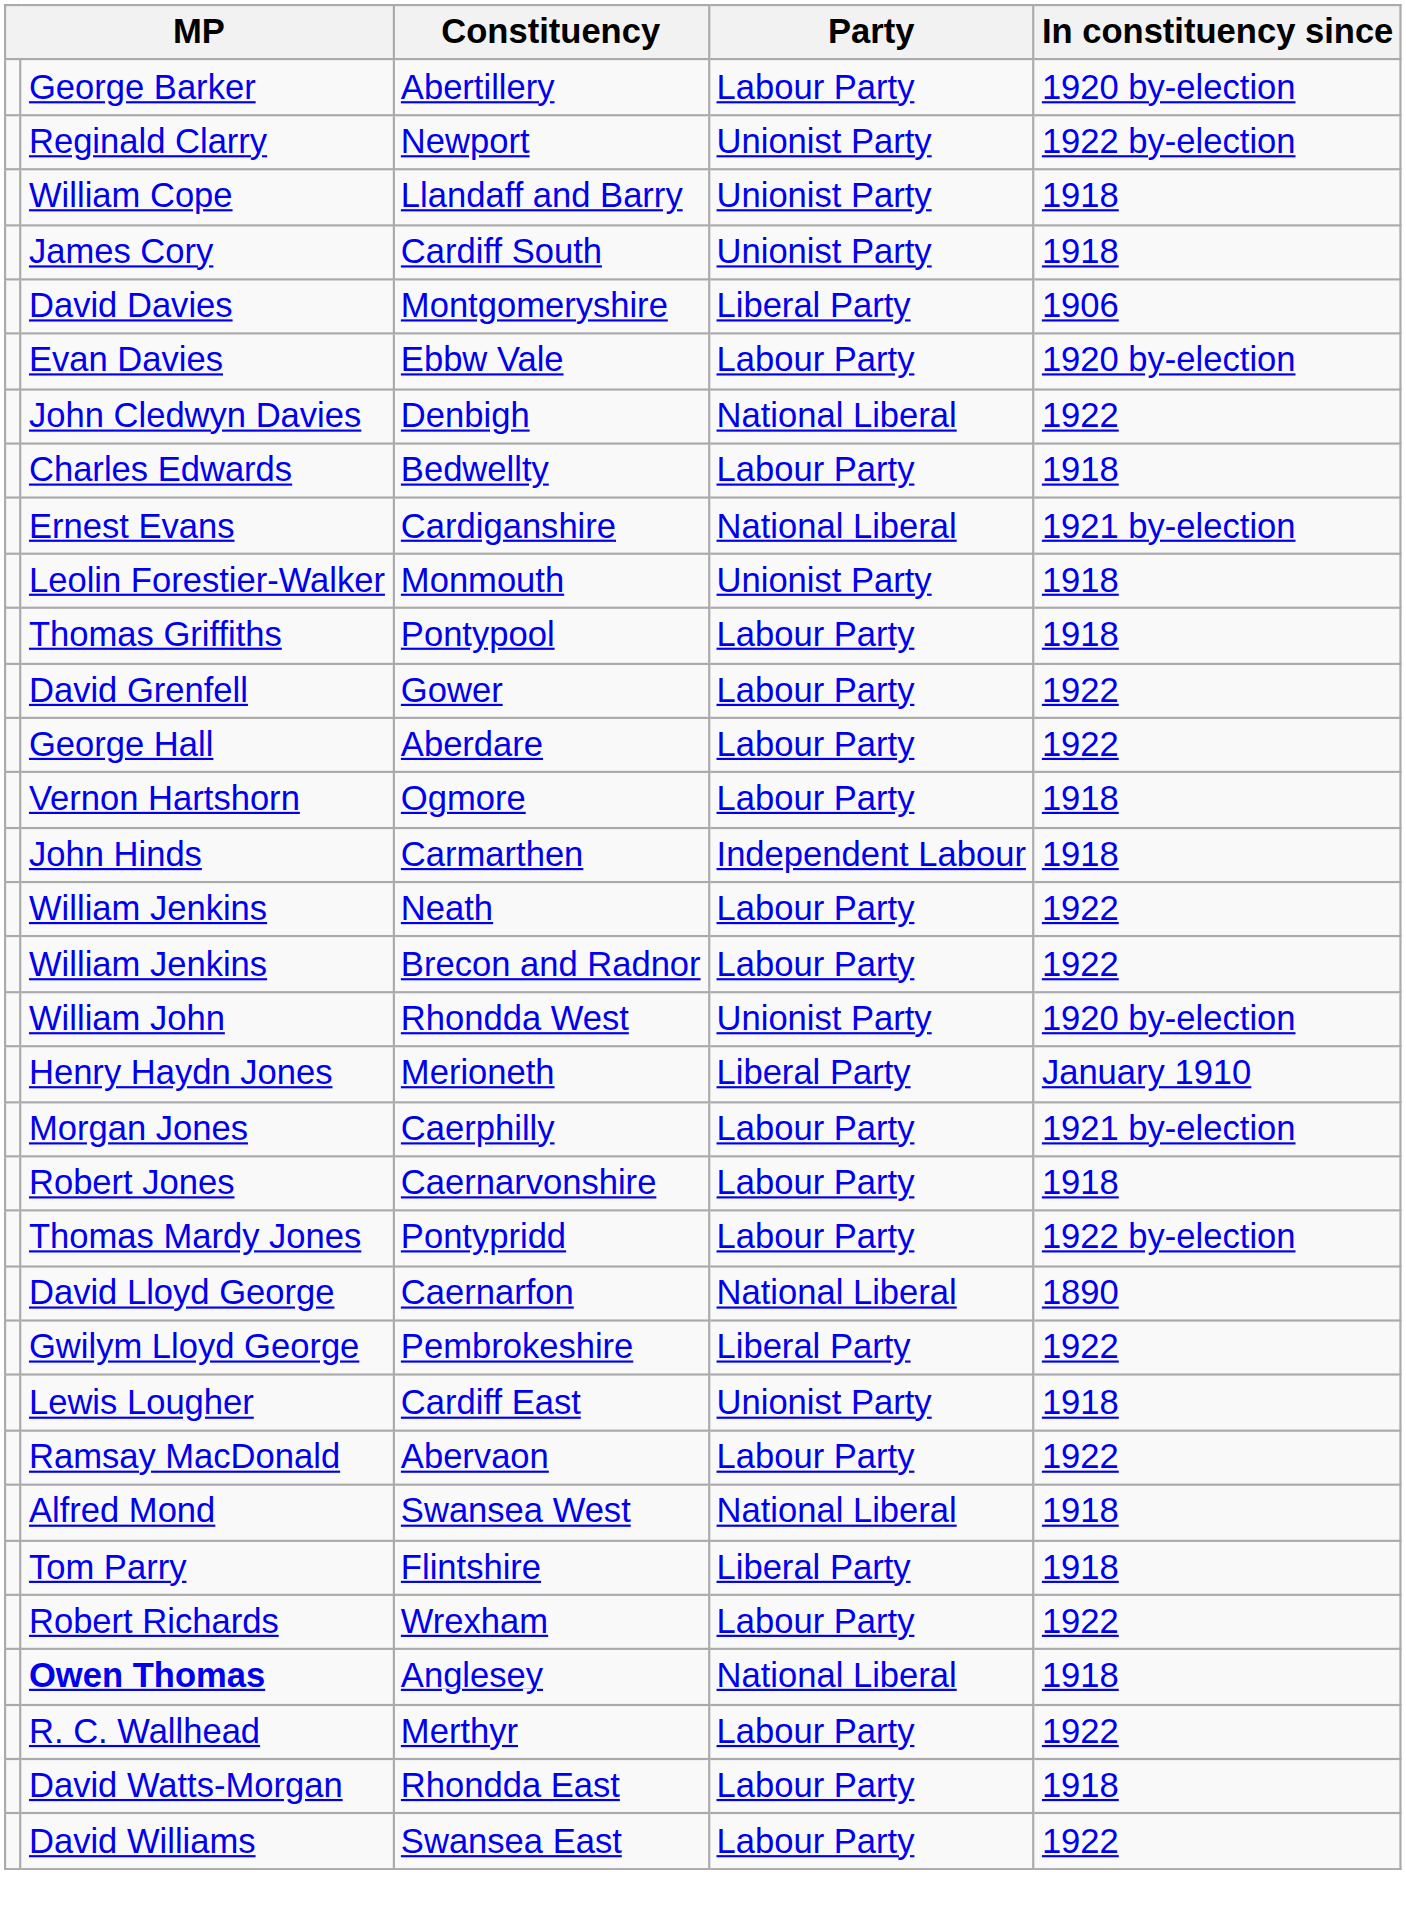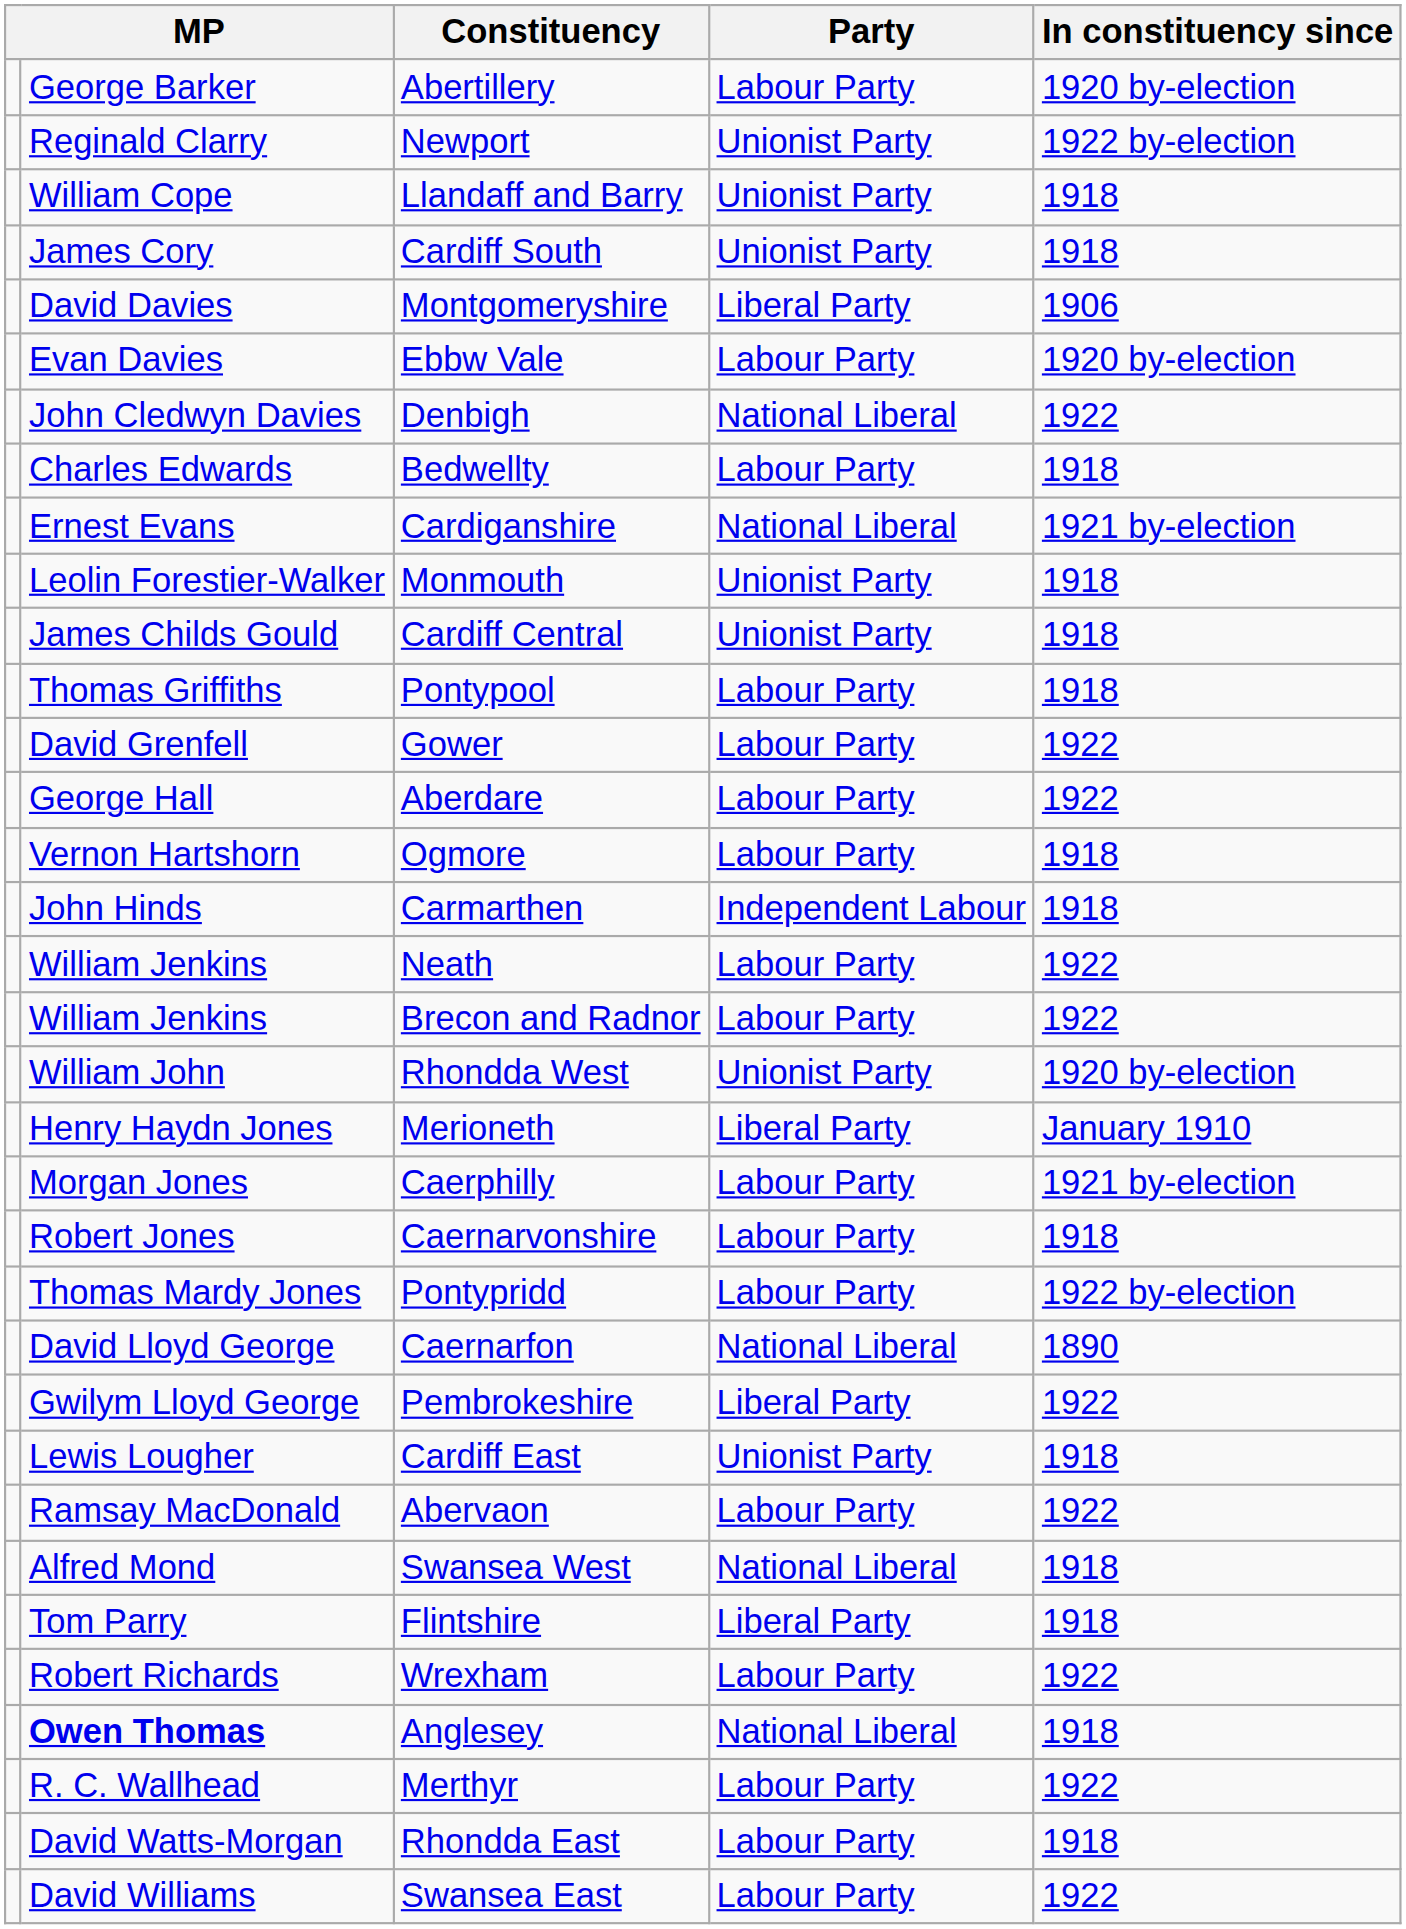+ row: (512, 634)
